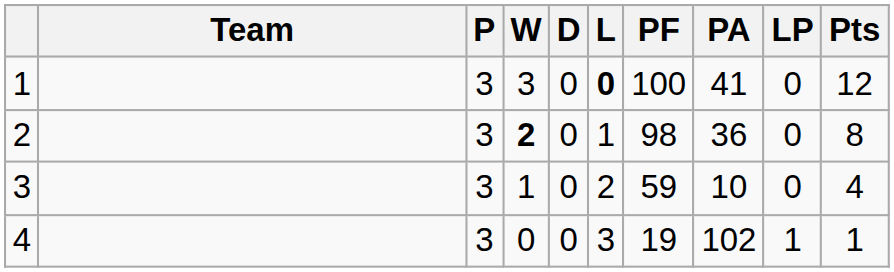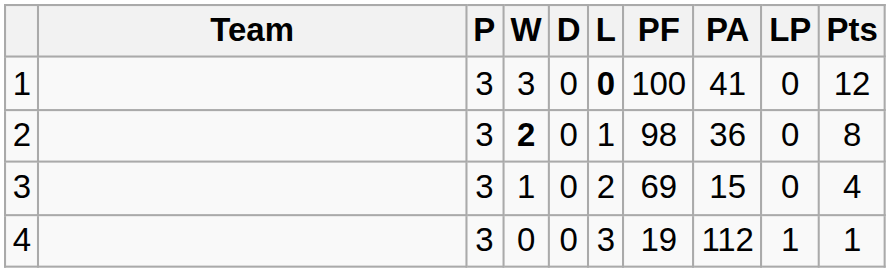(659, 187) 59 -> (659, 187) 69
(729, 187) 10 -> (728, 187) 15
(729, 239) 102 -> (728, 239) 112
